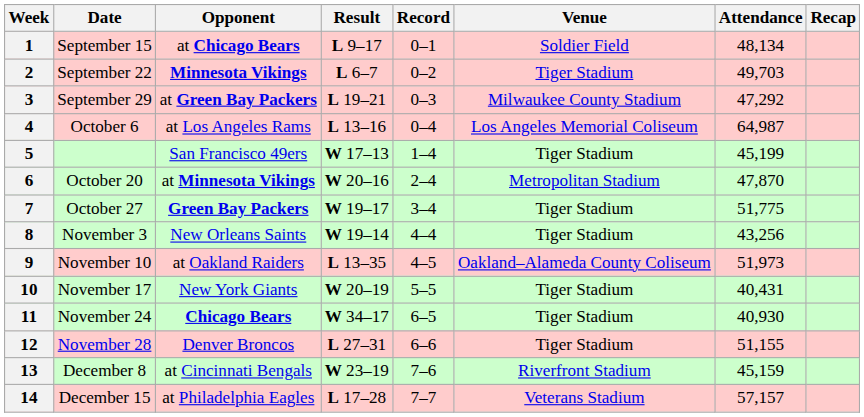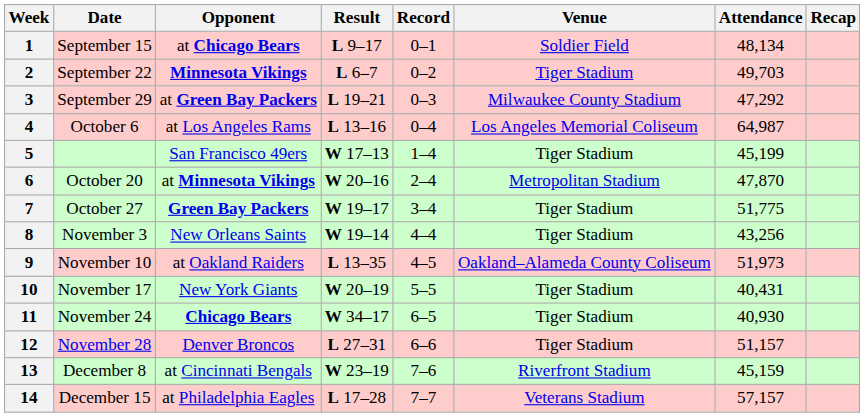(761, 343) 51,155 -> (761, 343) 51,157
